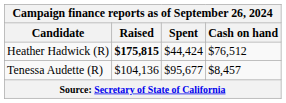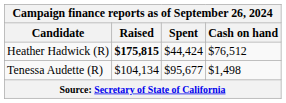(137, 70) $104,136 -> (137, 70) $104,134
(225, 70) $8,457 -> (225, 70) $1,498
